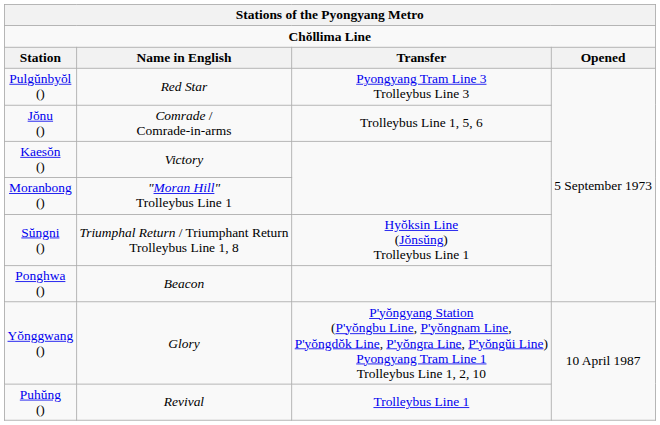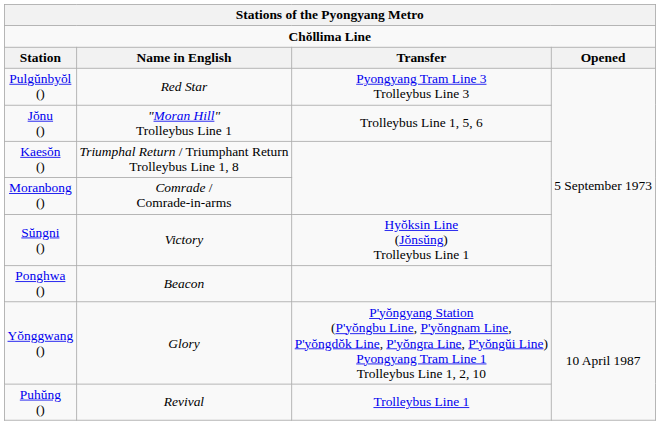(184, 123) Comrade / Comrade-in-arms -> (184, 123) "Moran Hill" Trolleybus Line 1
(184, 159) Victory -> (184, 159) Triumphal Return / Triumphant Return Trolleybus Line 1, 8
(184, 195) "Moran Hill" Trolleybus Line 1 -> (184, 195) Comrade / Comrade-in-arms
(184, 239) Triumphal Return / Triumphant Return Trolleybus Line 1, 8 -> (184, 239) Victory
